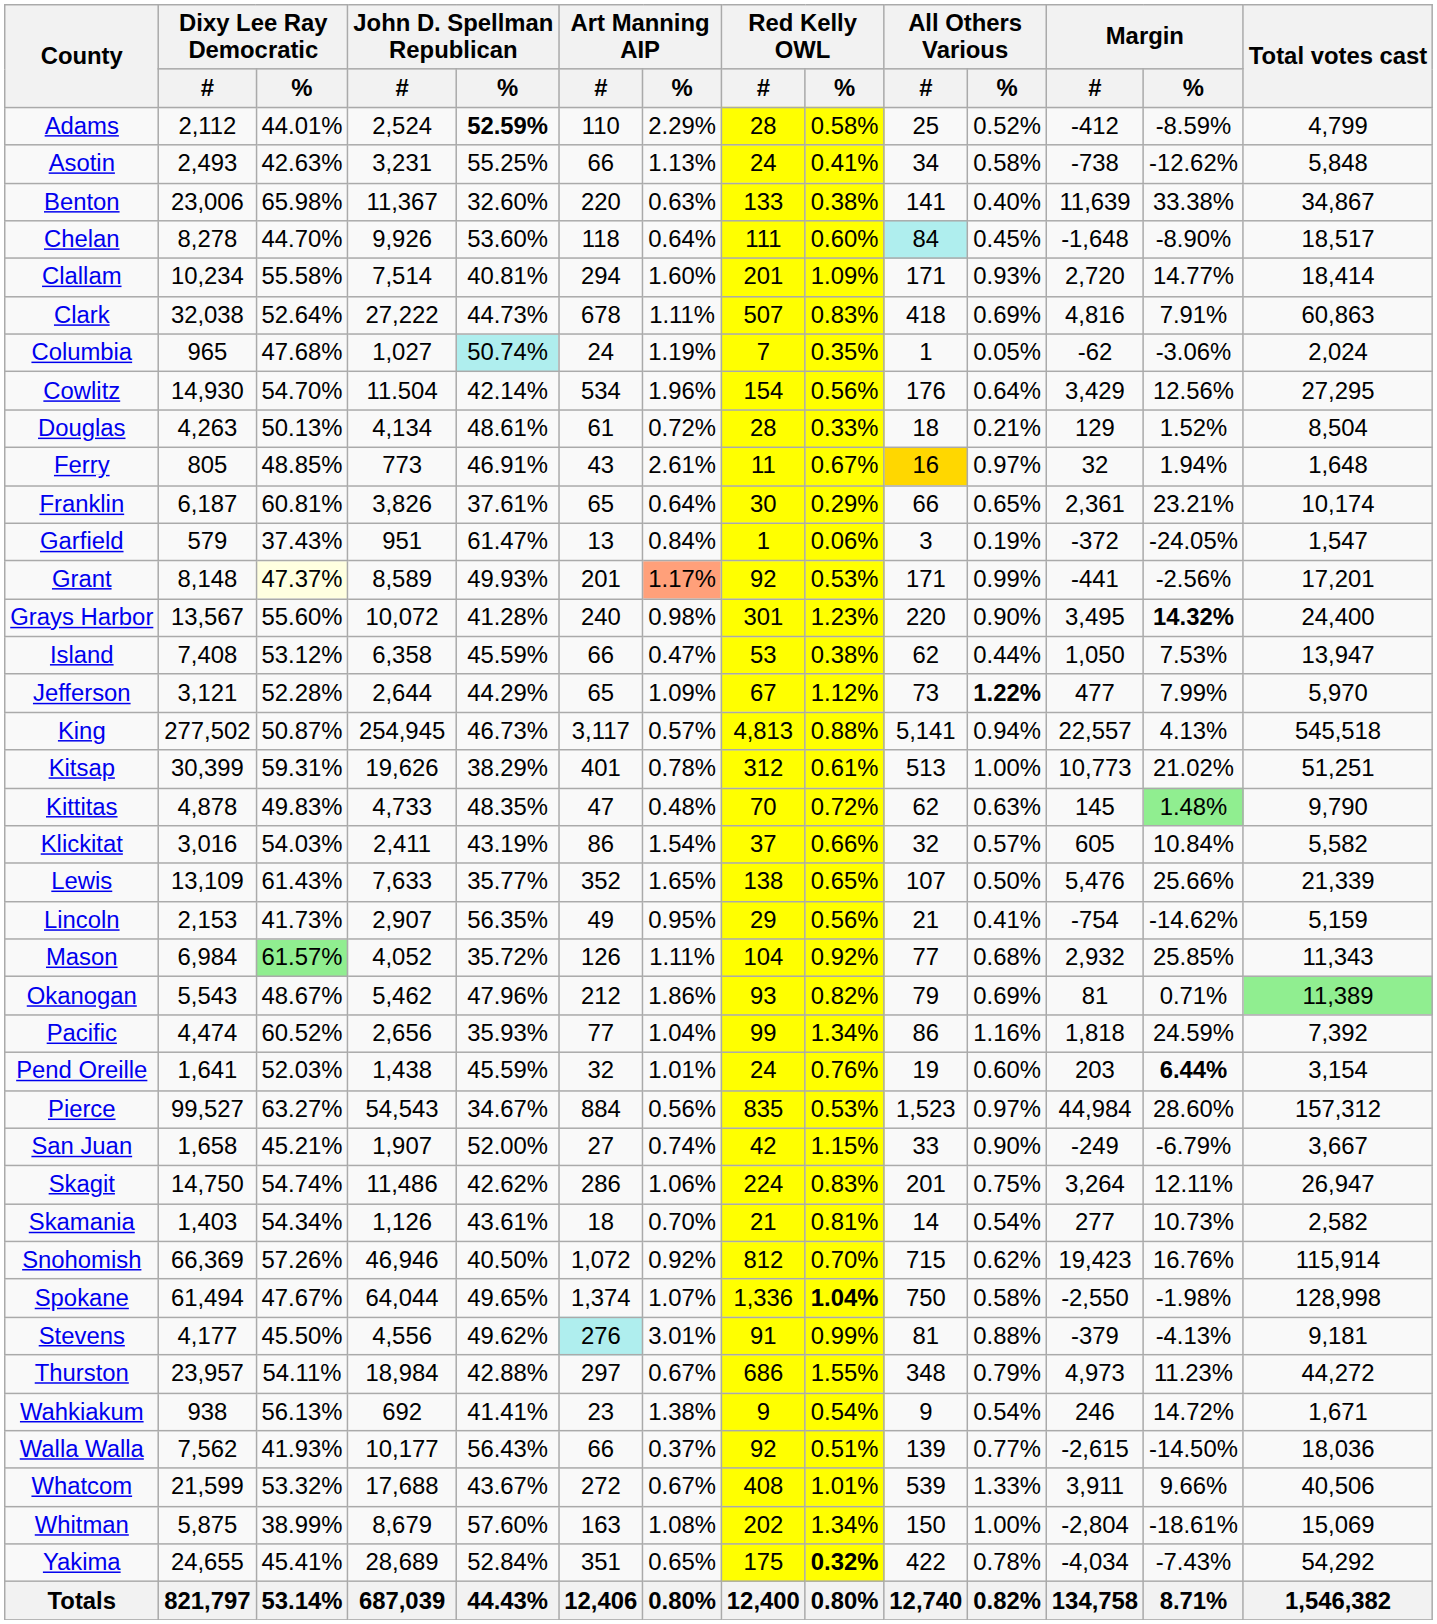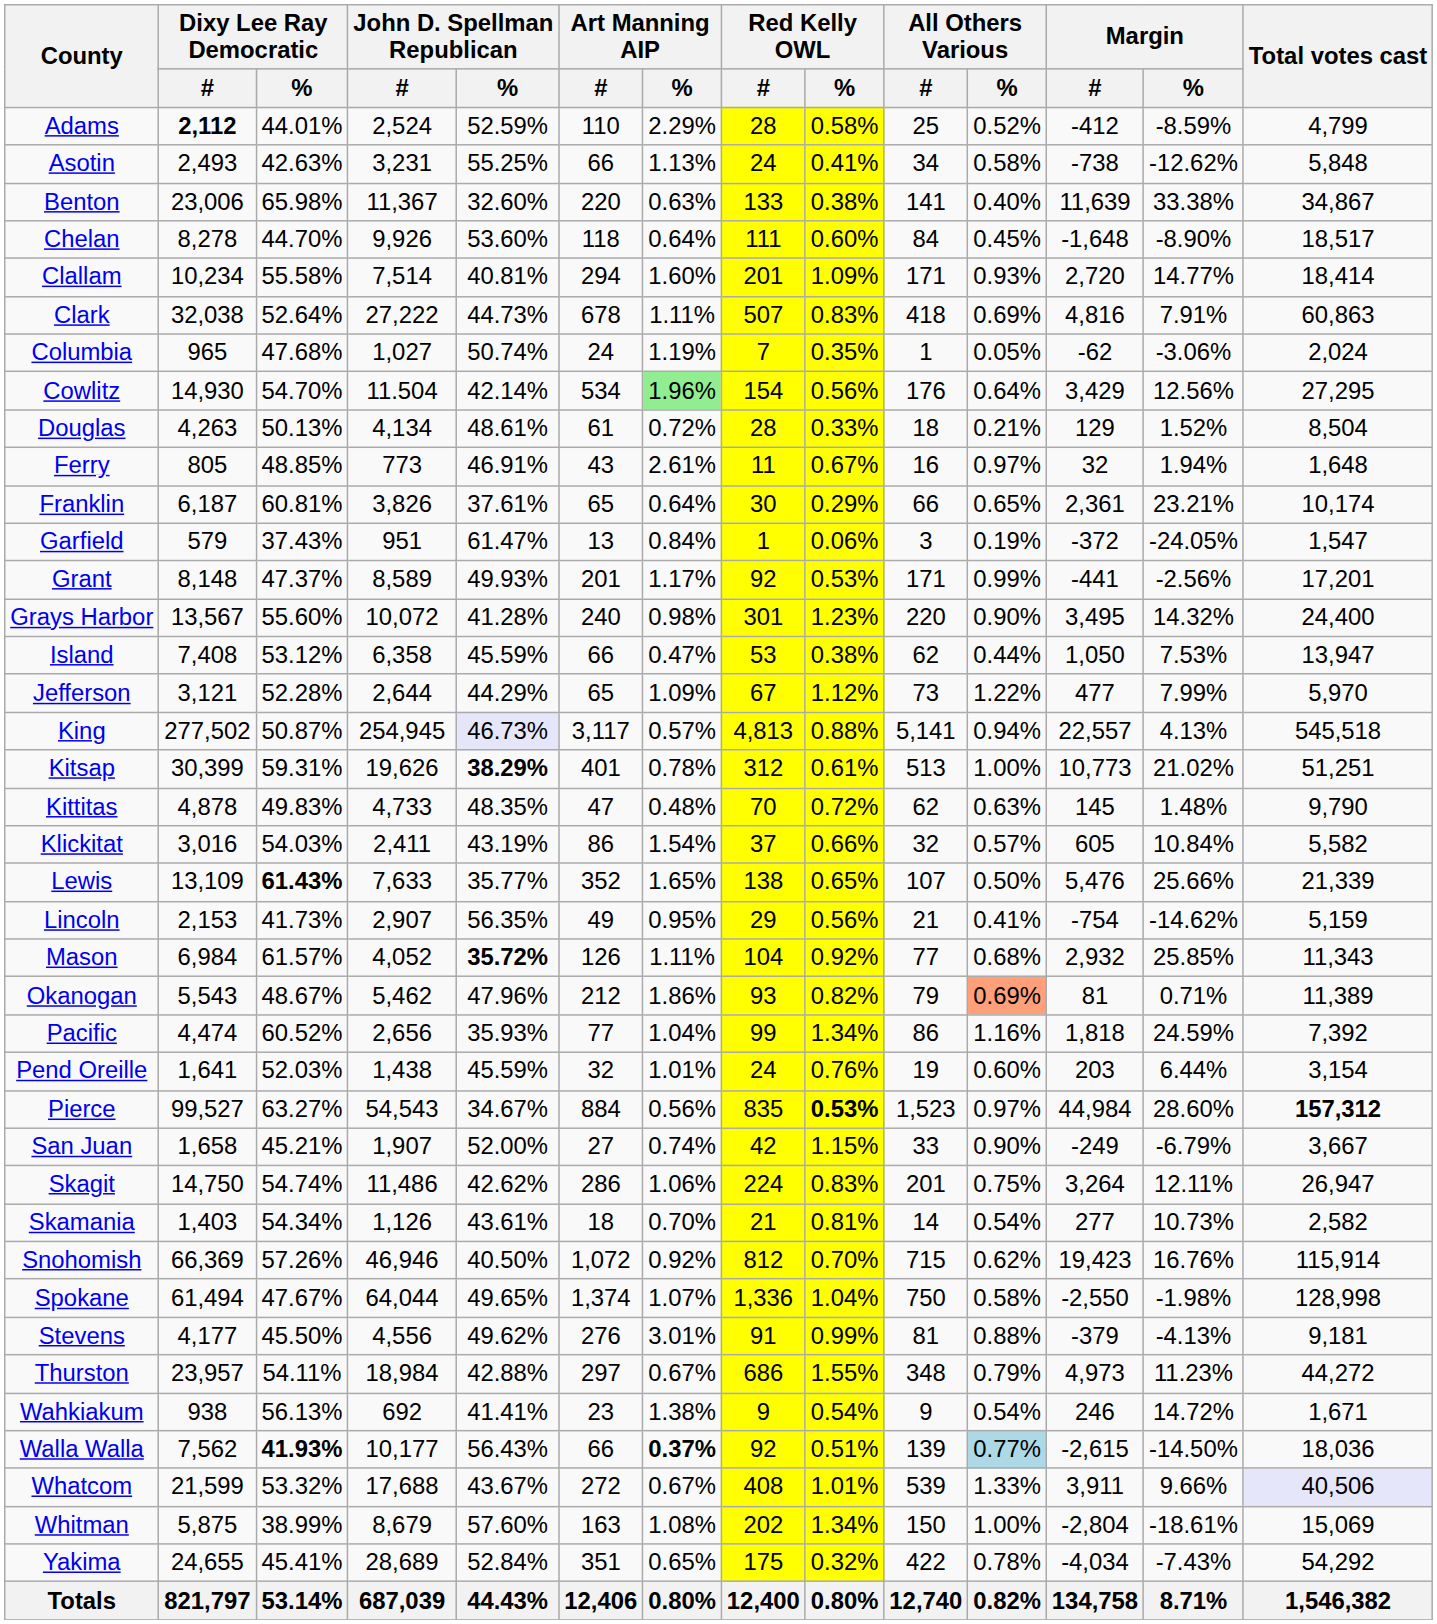(207, 125) normal -> (207, 125) bold
(508, 125) bold -> (508, 125) normal
(926, 239) paleturquoise background -> (926, 239) no background
(508, 352) paleturquoise background -> (508, 352) no background
(682, 390) no background -> (682, 390) lightgreen background
(926, 466) gold background -> (926, 466) no background
(302, 579) lightyellow background -> (302, 579) no background
(682, 579) lightsalmon background -> (682, 579) no background
(1193, 617) bold -> (1193, 617) normal
(1007, 692) bold -> (1007, 692) normal
(508, 730) no background -> (508, 730) lavender background
(508, 768) normal -> (508, 768) bold
(1193, 806) lightgreen background -> (1193, 806) no background
(302, 882) normal -> (302, 882) bold
(302, 957) lightgreen background -> (302, 957) no background
(508, 957) normal -> (508, 957) bold
(1007, 995) no background -> (1007, 995) lightsalmon background
(1338, 995) lightgreen background -> (1338, 995) no background
(1193, 1071) bold -> (1193, 1071) normal
(845, 1108) normal -> (845, 1108) bold
(1338, 1108) normal -> (1338, 1108) bold
(845, 1297) bold -> (845, 1297) normal
(601, 1335) paleturquoise background -> (601, 1335) no background
(302, 1449) normal -> (302, 1449) bold
(682, 1449) normal -> (682, 1449) bold
(1007, 1449) no background -> (1007, 1449) lightblue background
(1338, 1486) no background -> (1338, 1486) lavender background
(845, 1562) bold -> (845, 1562) normal
